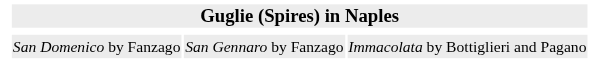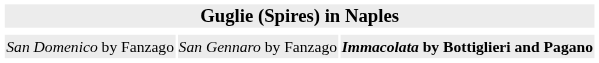(467, 47) normal -> (467, 46) bold
